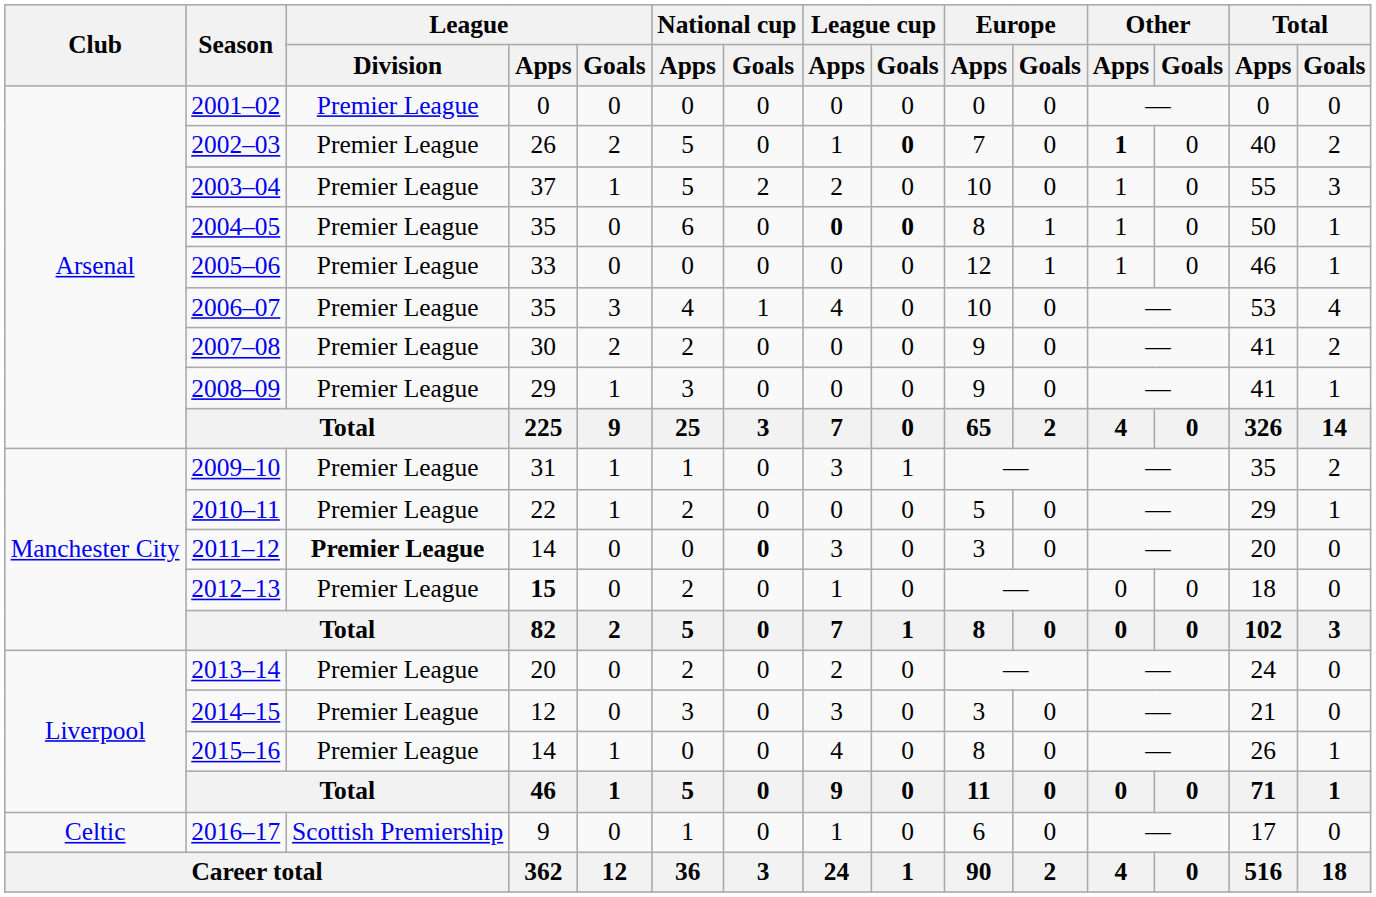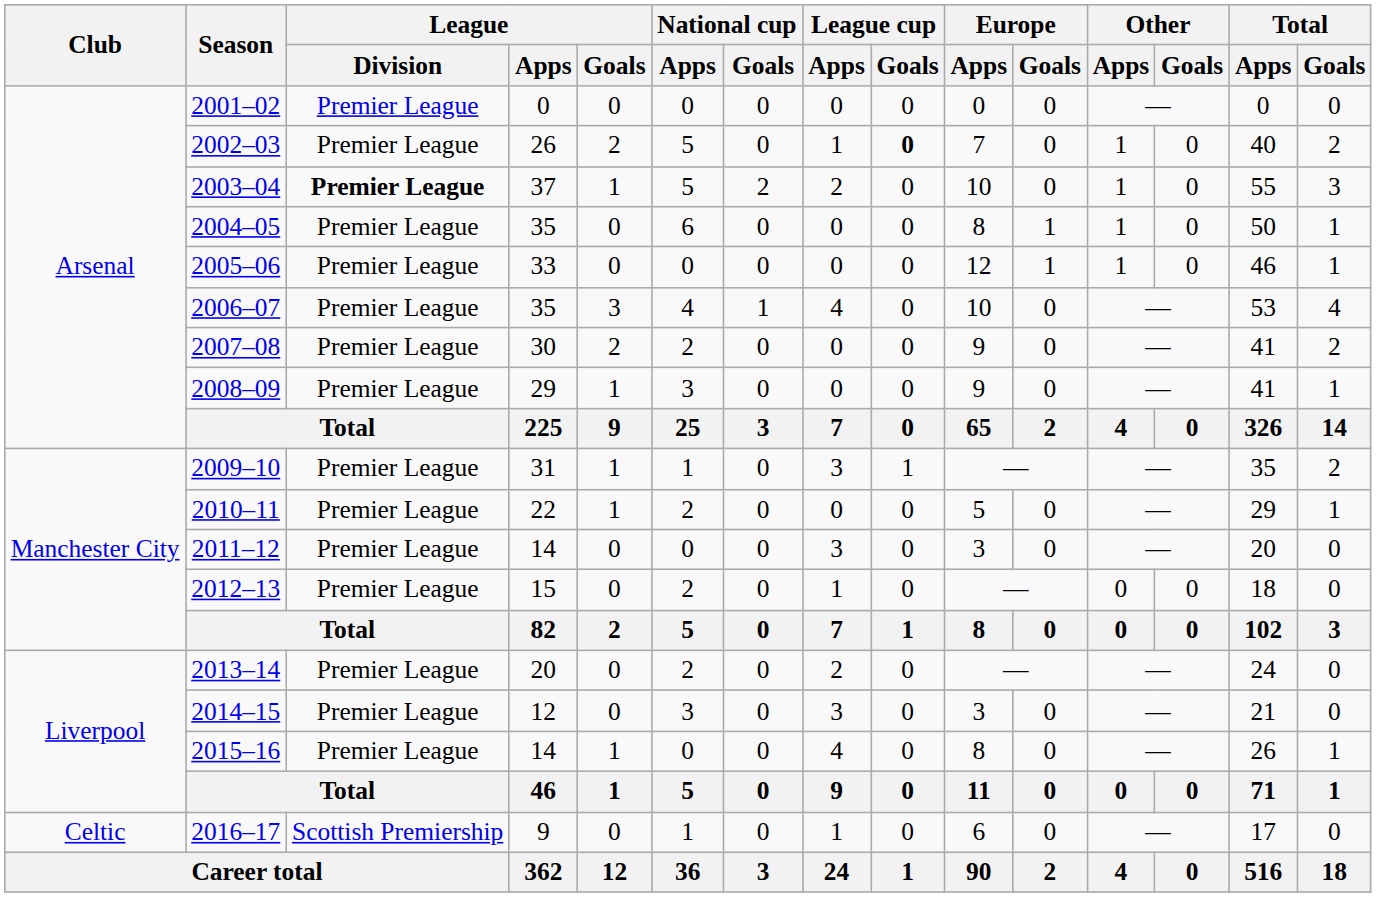(1121, 145) bold -> (1121, 145) normal
(398, 186) normal -> (398, 186) bold
(837, 226) bold -> (837, 226) normal
(908, 226) bold -> (908, 226) normal
(398, 549) bold -> (398, 549) normal
(763, 549) bold -> (763, 549) normal
(543, 589) bold -> (543, 589) normal
